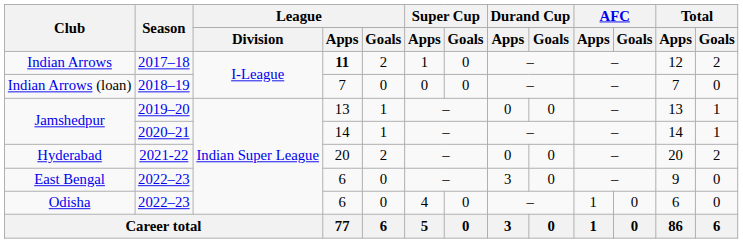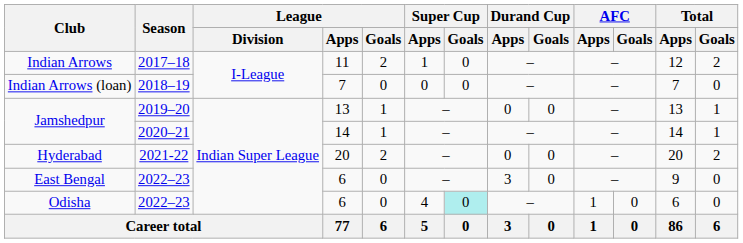(342, 62) bold -> (342, 62) normal
(466, 202) no background -> (466, 202) paleturquoise background
